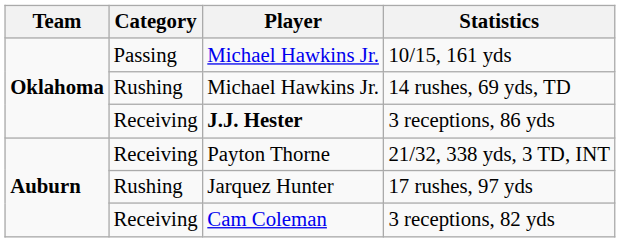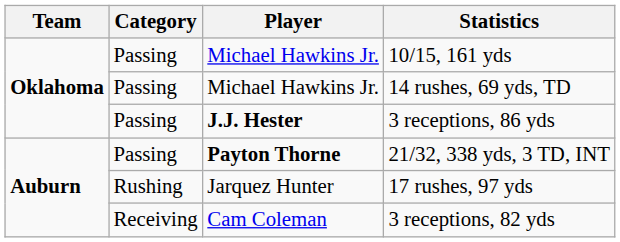(148, 87) Rushing -> (145, 87) Passing
(156, 120) Receiving -> (145, 120) Passing
(156, 153) Receiving -> (145, 153) Passing
(269, 153) normal -> (274, 153) bold
